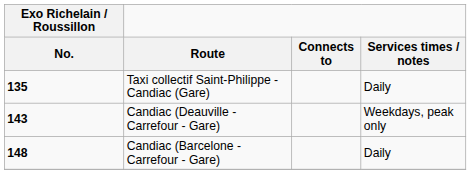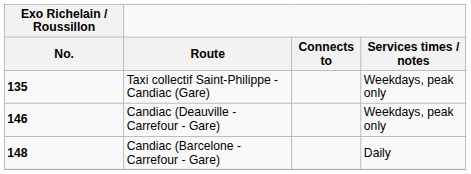(377, 86) Daily -> (409, 86) Weekdays, peak only
(17, 119) 143 -> (17, 119) 146
